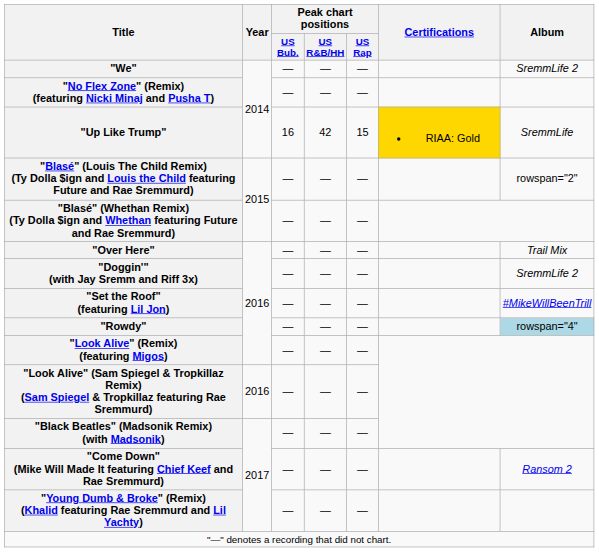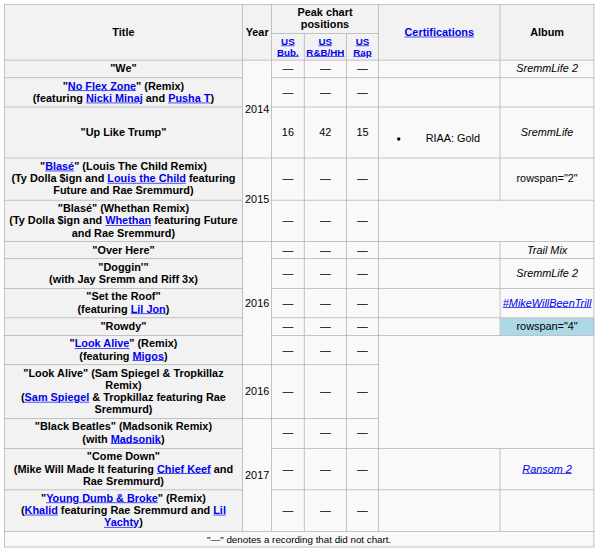(439, 139) gold background -> (439, 139) no background
